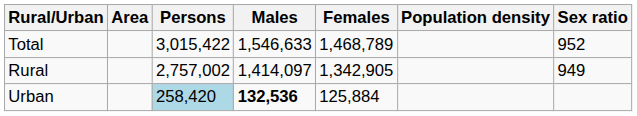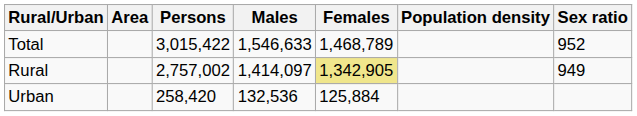(356, 70) no background -> (356, 70) khaki background
(186, 96) lightblue background -> (186, 96) no background
(268, 96) bold -> (268, 96) normal
